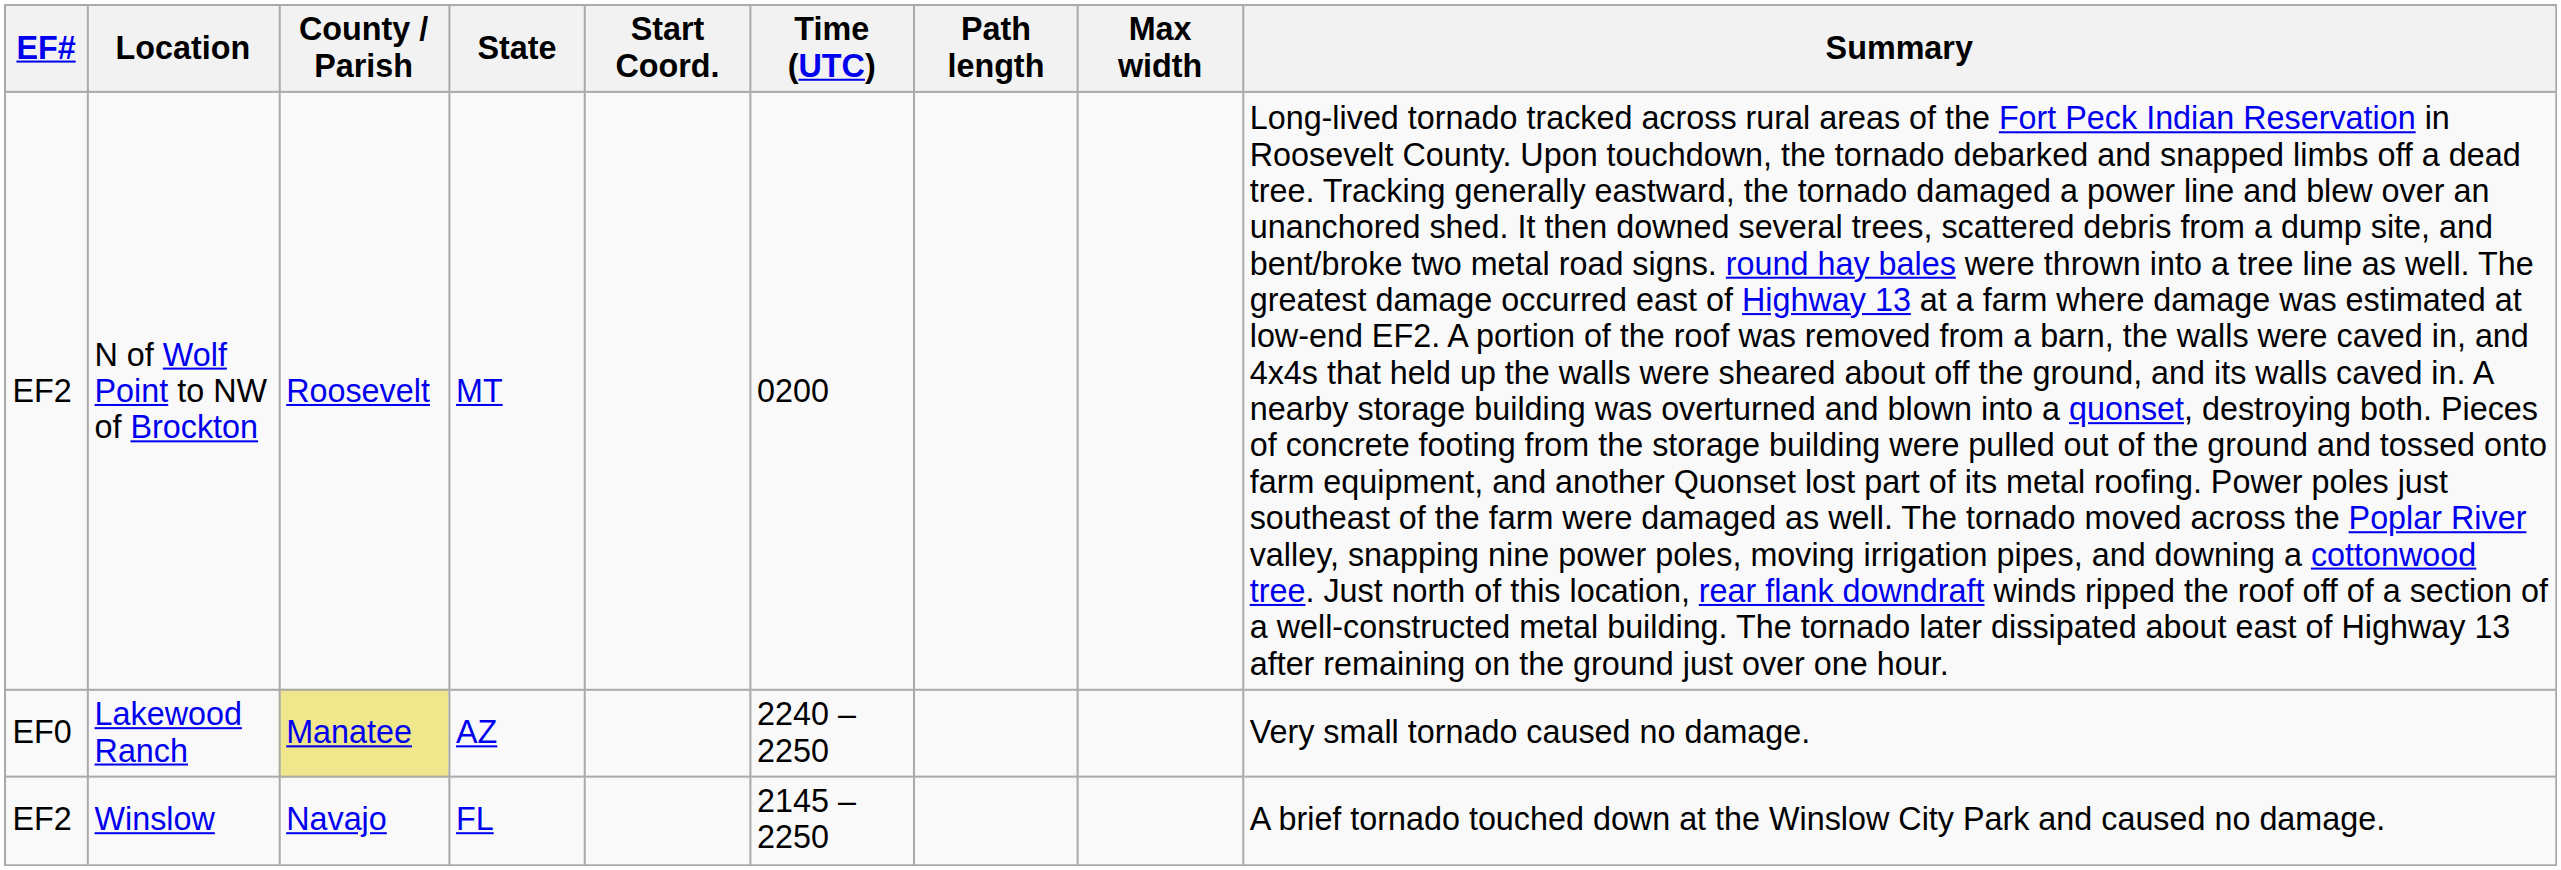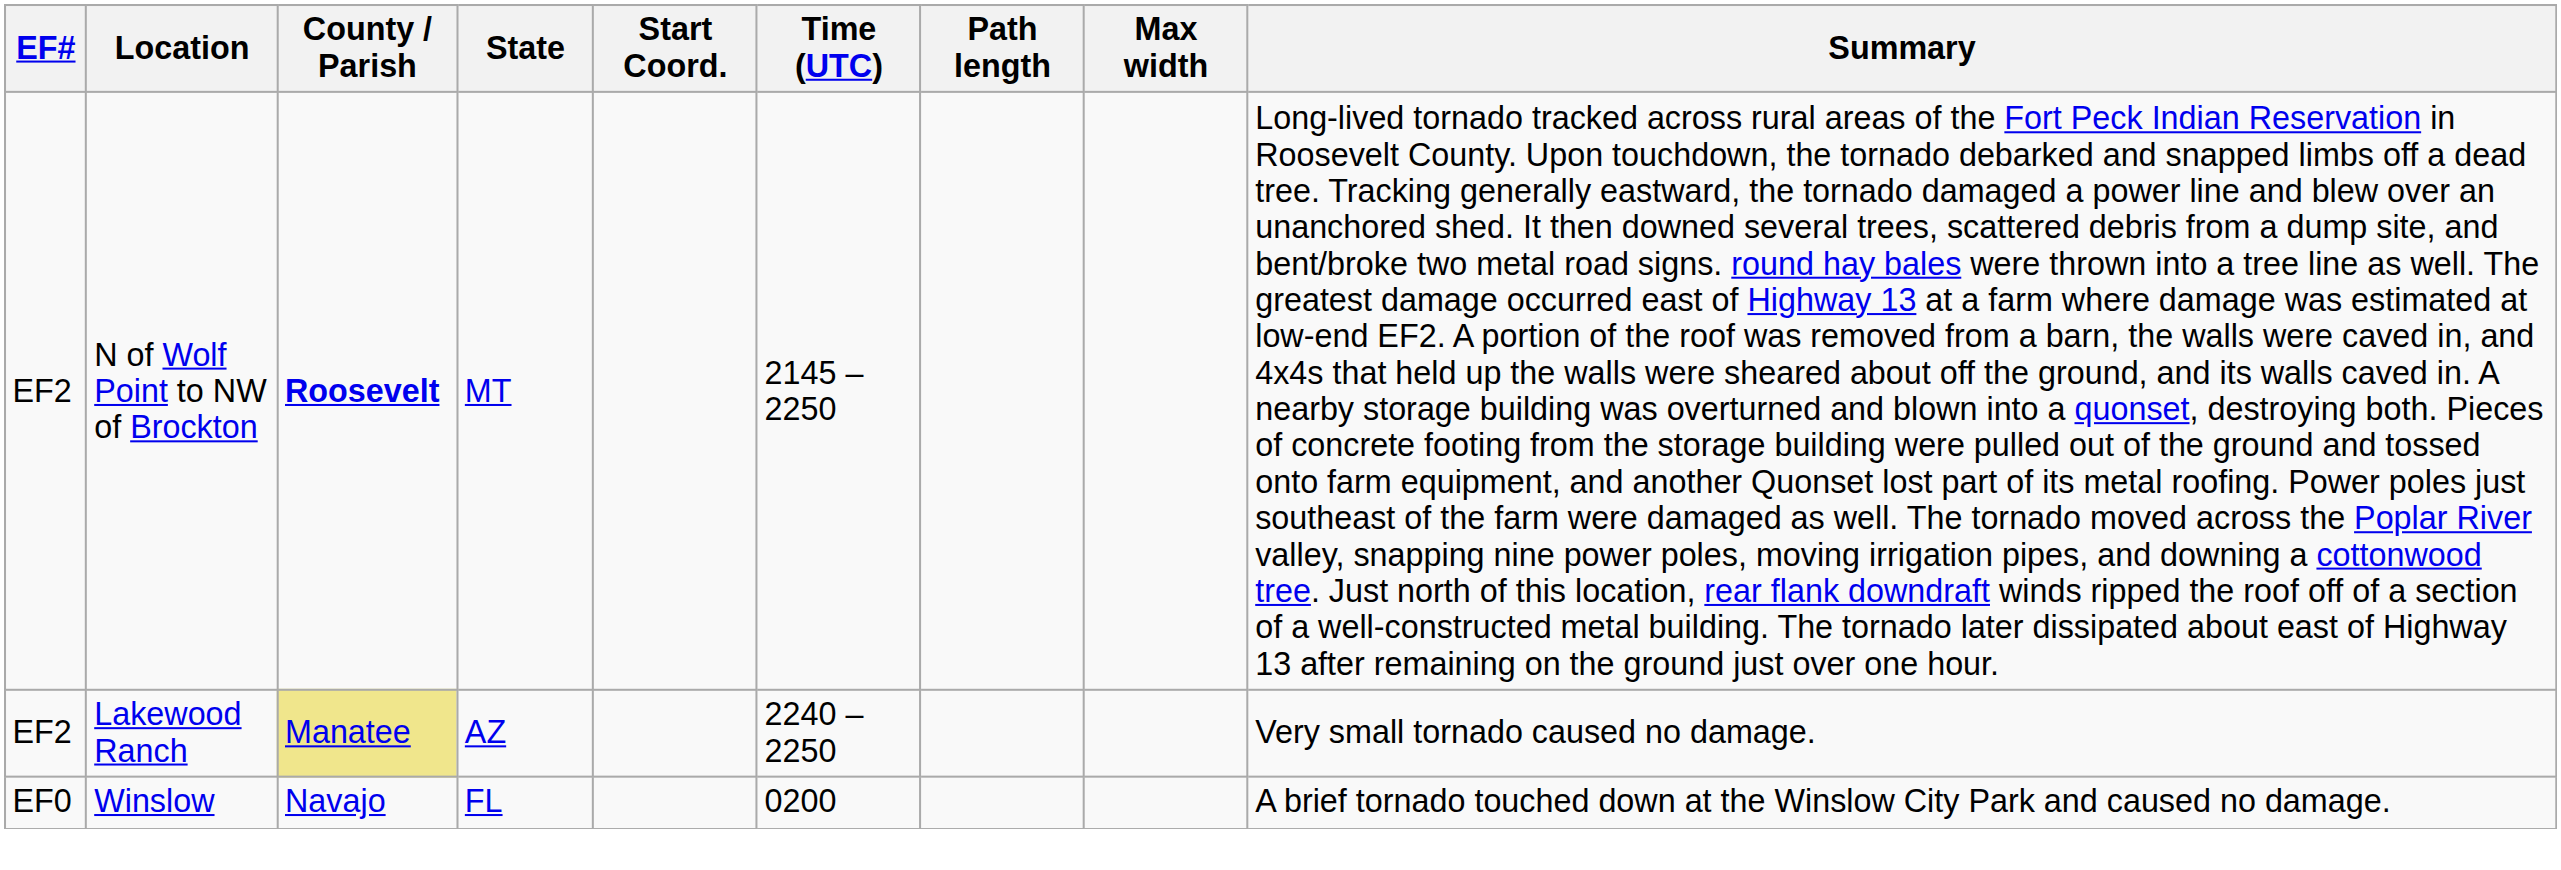(358, 390) normal -> (362, 390) bold
(793, 390) 0200 -> (814, 390) 2145 – 2250
(42, 732) EF0 -> (42, 732) EF2
(42, 820) EF2 -> (42, 802) EF0
(806, 820) 2145 – 2250 -> (801, 802) 0200
